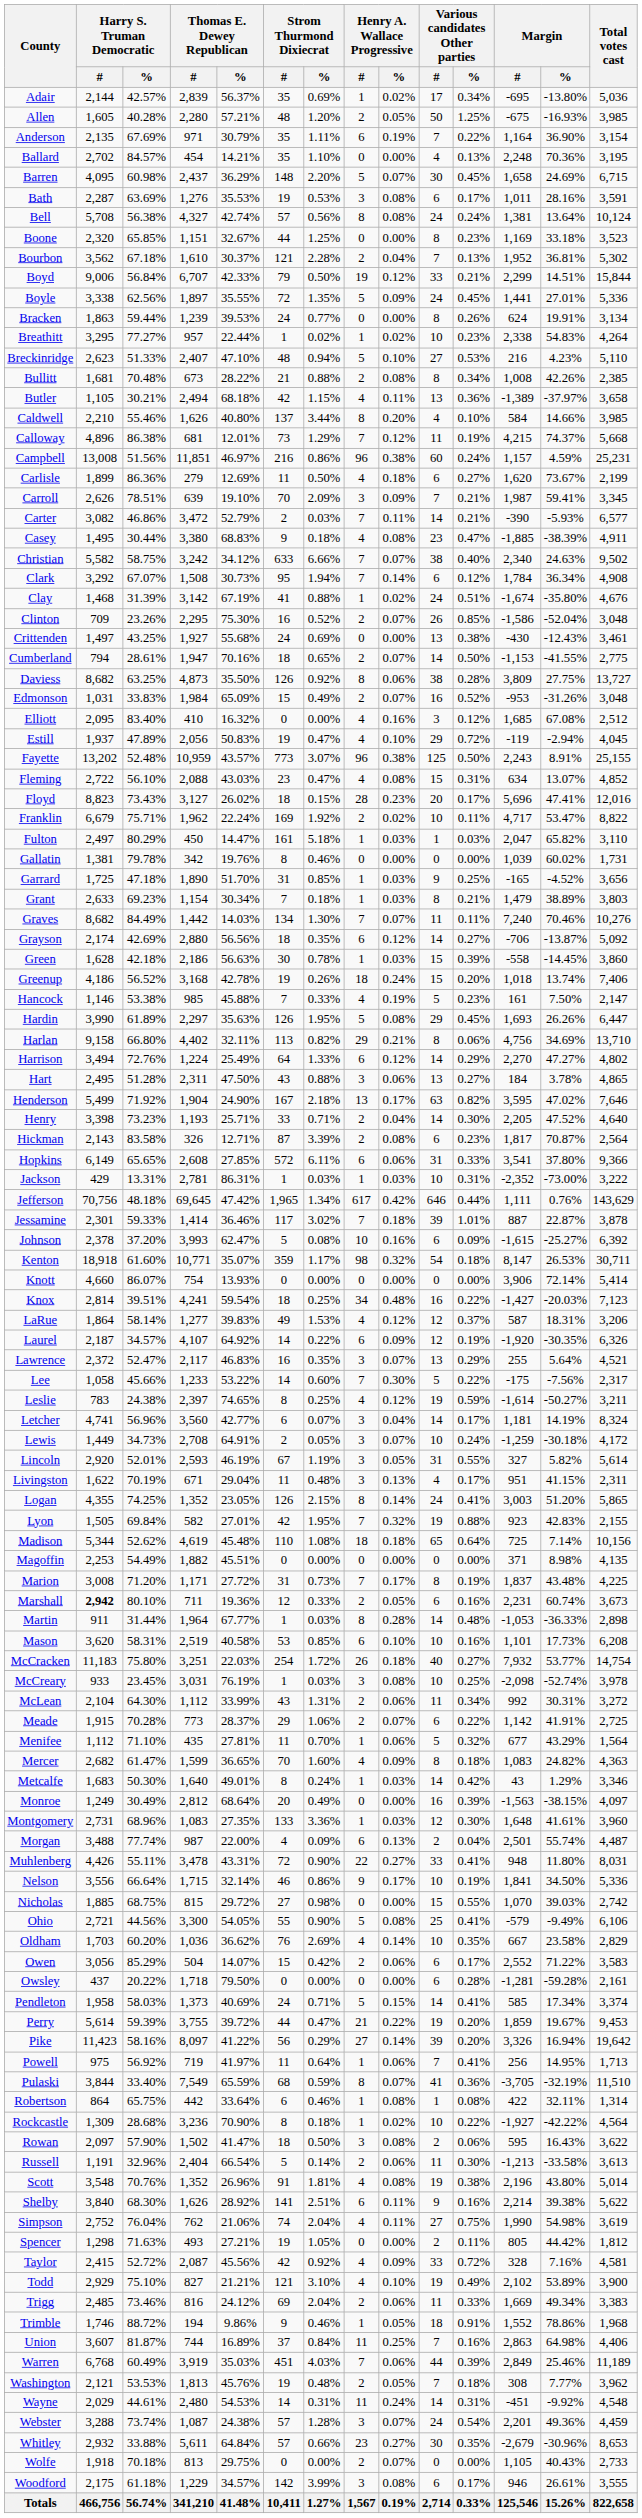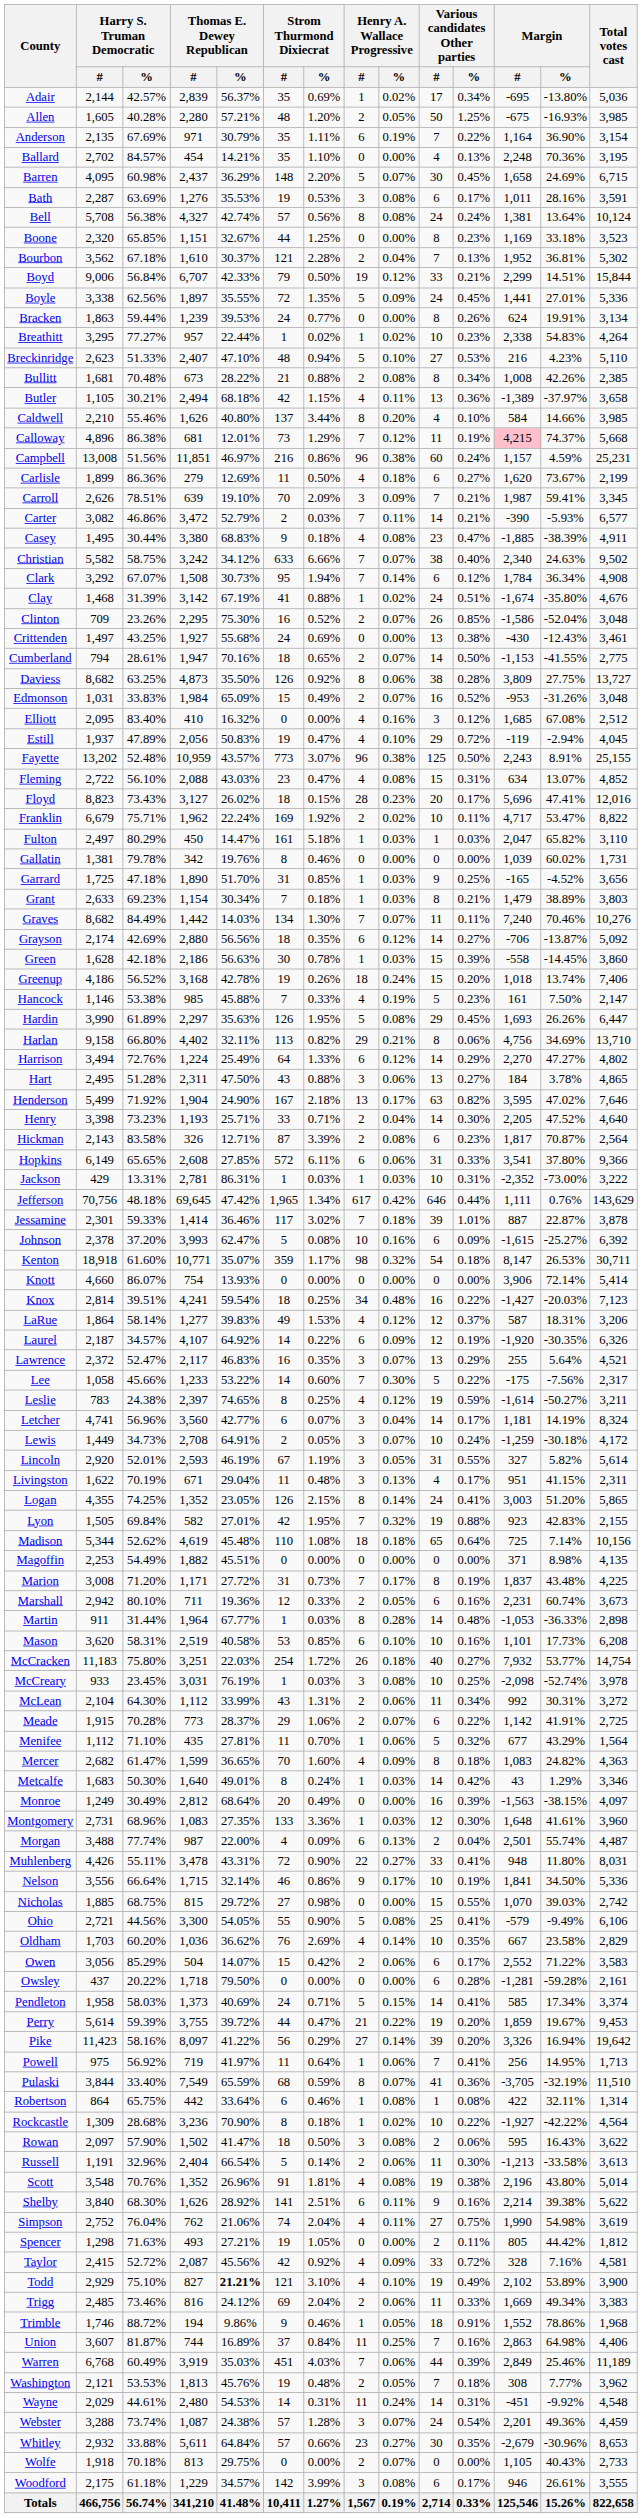(517, 438) no background -> (517, 438) pink background
(100, 1600) bold -> (100, 1600) normal
(240, 2282) normal -> (240, 2282) bold
